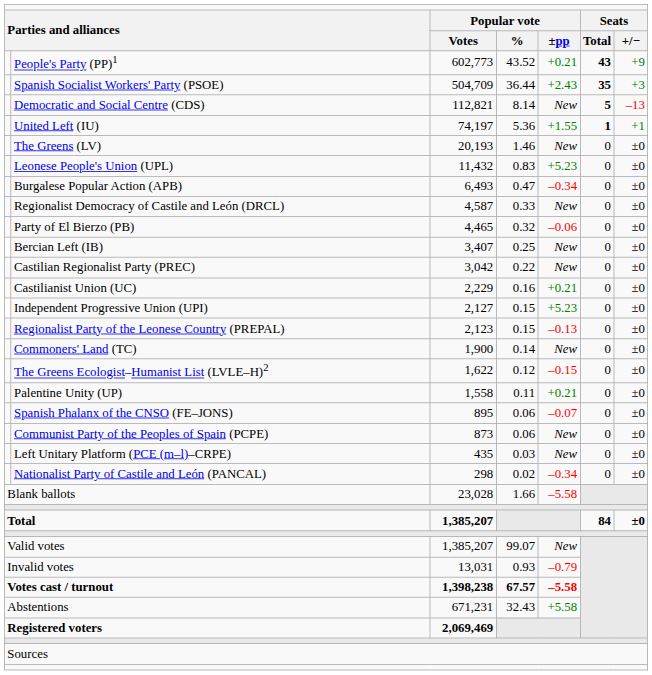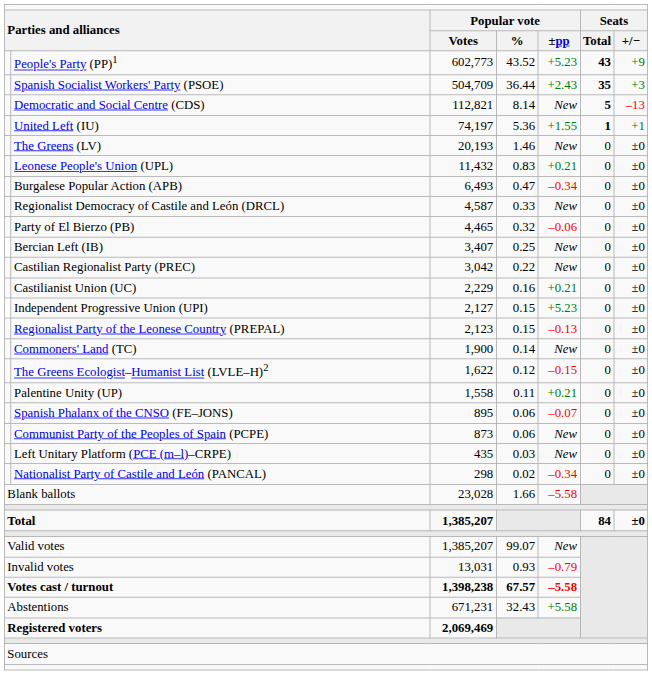(562, 62) +0.21 -> (562, 62) +5.23
(562, 166) +5.23 -> (562, 166) +0.21
